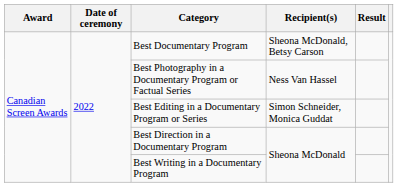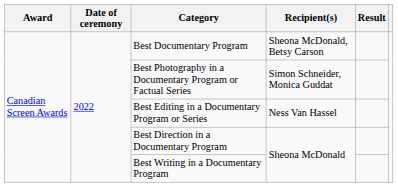(303, 79) Ness Van Hassel -> (305, 79) Simon Schneider, Monica Guddat
(305, 113) Simon Schneider, Monica Guddat -> (303, 113) Ness Van Hassel
